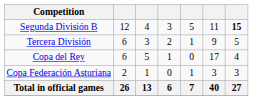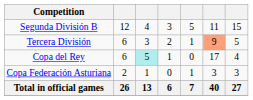(237, 27) bold -> (237, 27) normal
(214, 42) no background -> (214, 42) lightsalmon background
(147, 57) no background -> (147, 57) paleturquoise background
